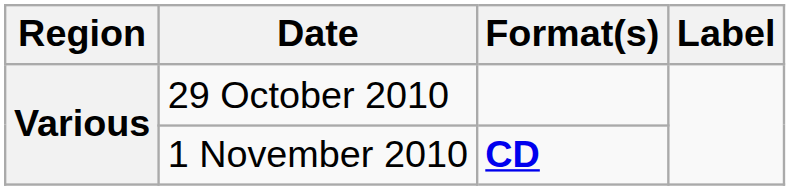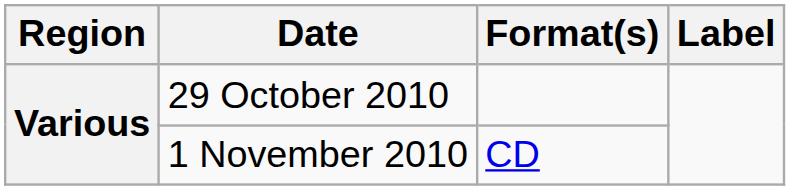(513, 154) bold -> (513, 154) normal
